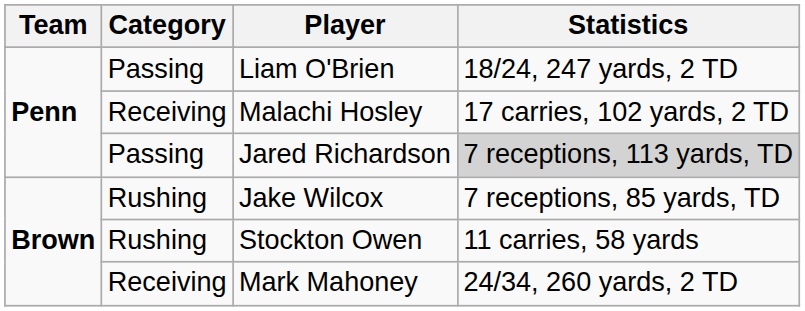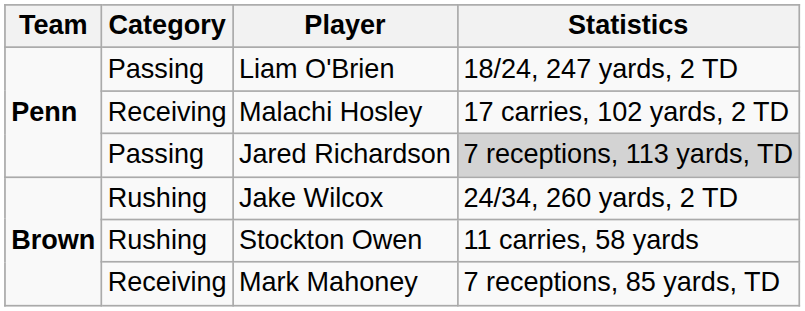(622, 197) 7 receptions, 85 yards, TD -> (601, 197) 24/34, 260 yards, 2 TD
(601, 283) 24/34, 260 yards, 2 TD -> (622, 283) 7 receptions, 85 yards, TD
